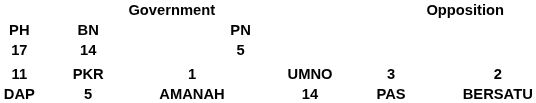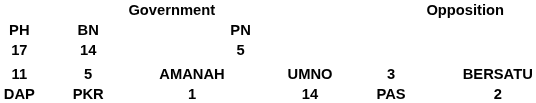(88, 74) PKR -> (88, 74) 5
(192, 74) 1 -> (192, 74) AMANAH
(498, 74) 2 -> (498, 74) BERSATU
(88, 94) 5 -> (88, 94) PKR
(192, 94) AMANAH -> (192, 94) 1
(498, 94) BERSATU -> (498, 94) 2
